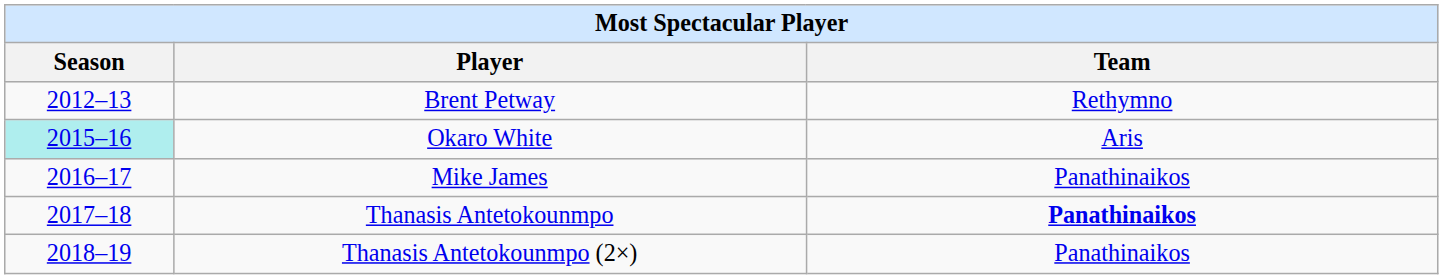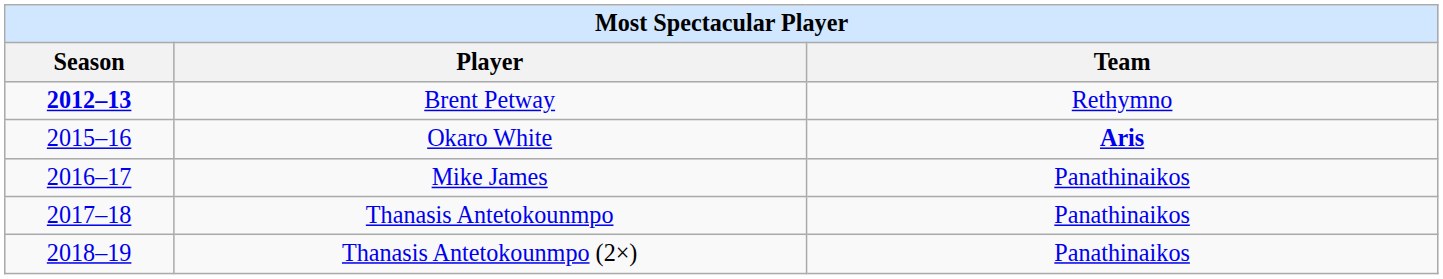(89, 100) normal -> (89, 100) bold
(89, 138) paleturquoise background -> (89, 138) no background
(1122, 138) normal -> (1122, 138) bold
(1122, 215) bold -> (1122, 215) normal
